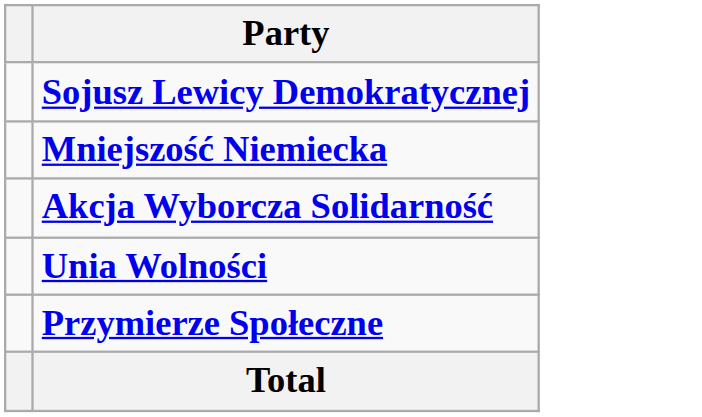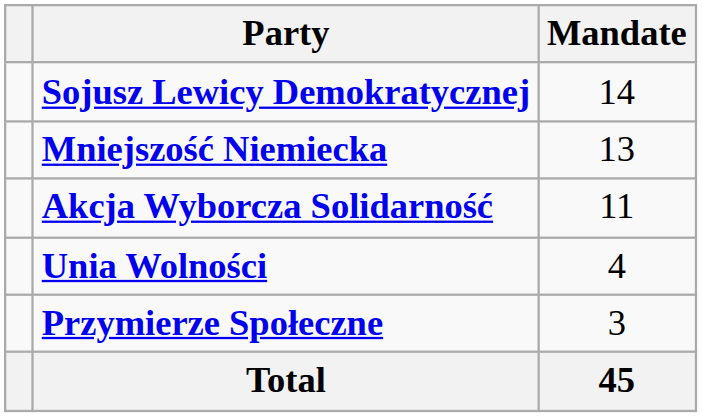+ column: (617, 33)
